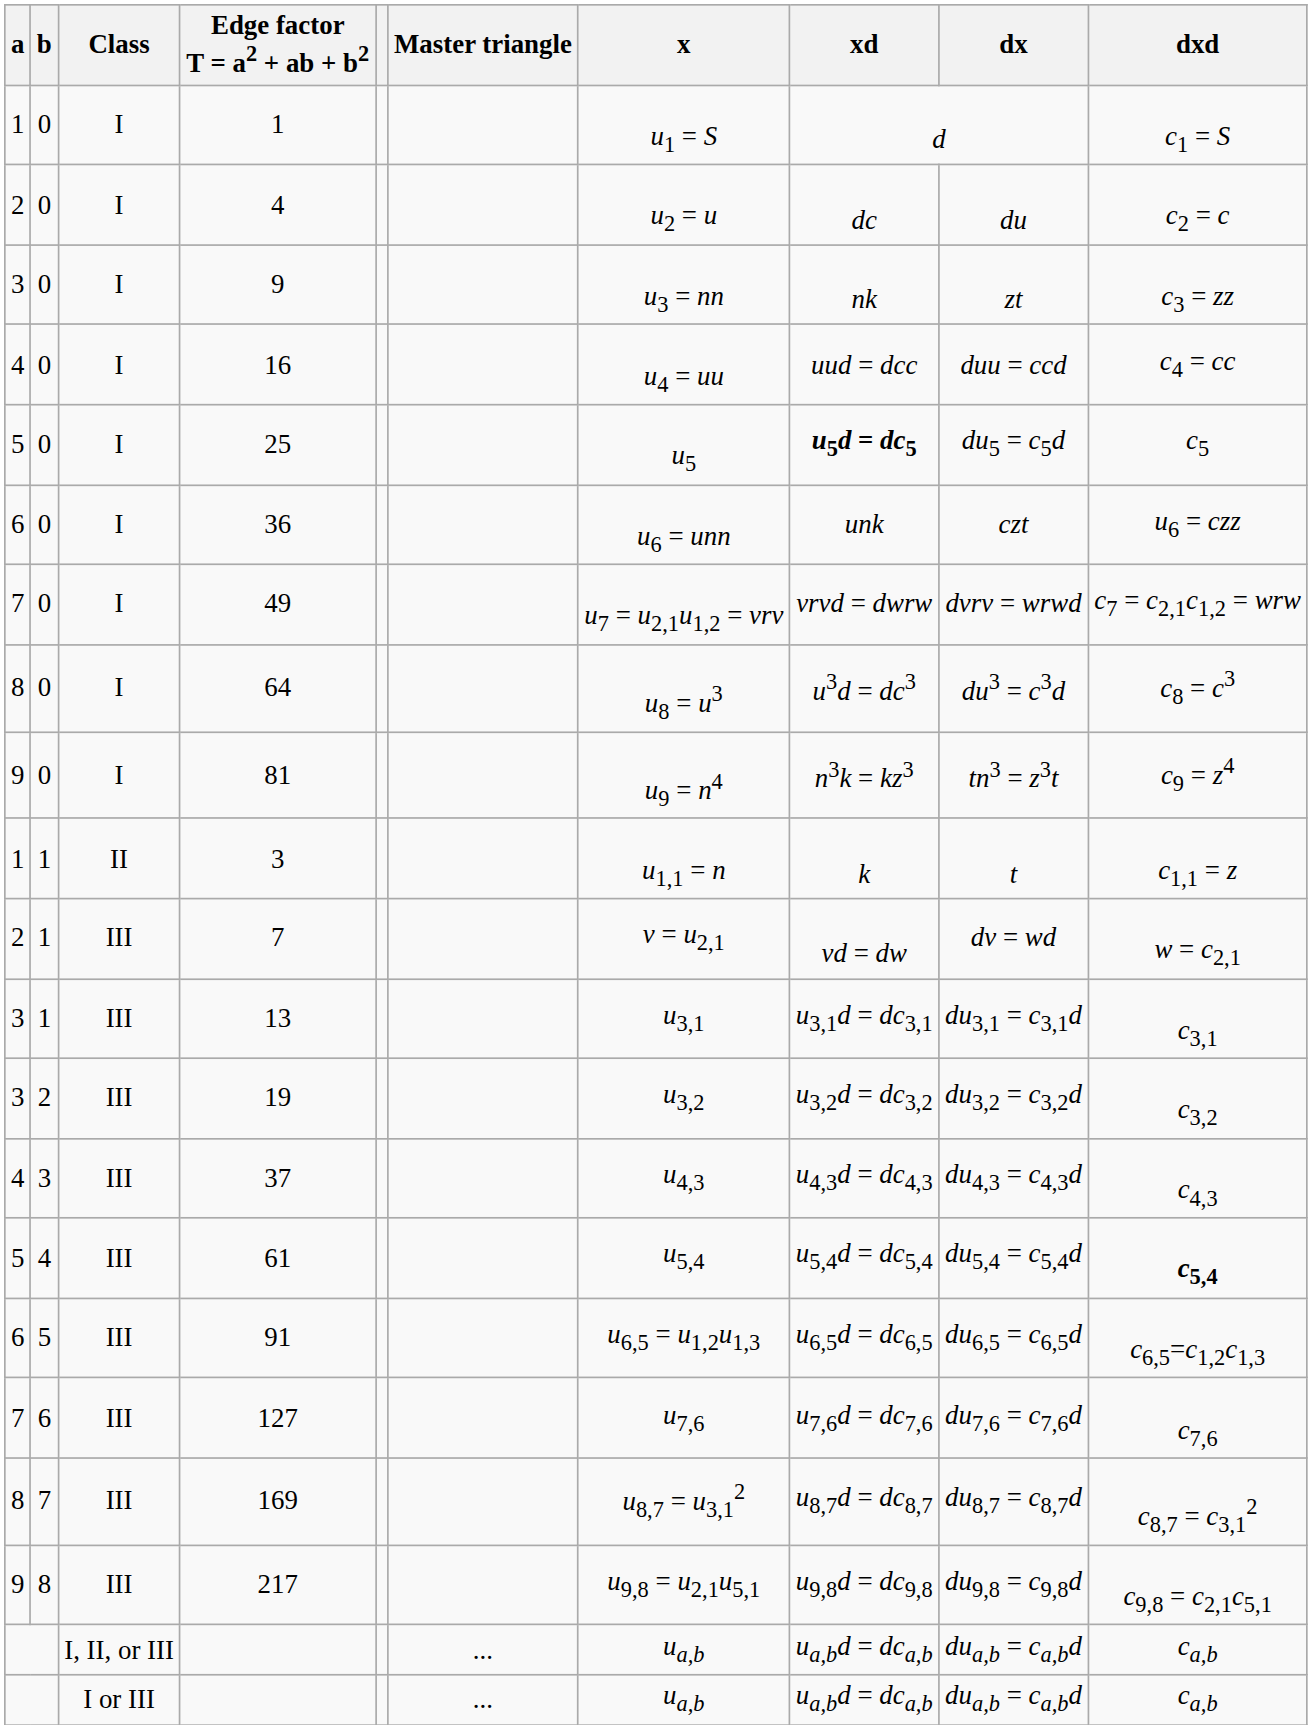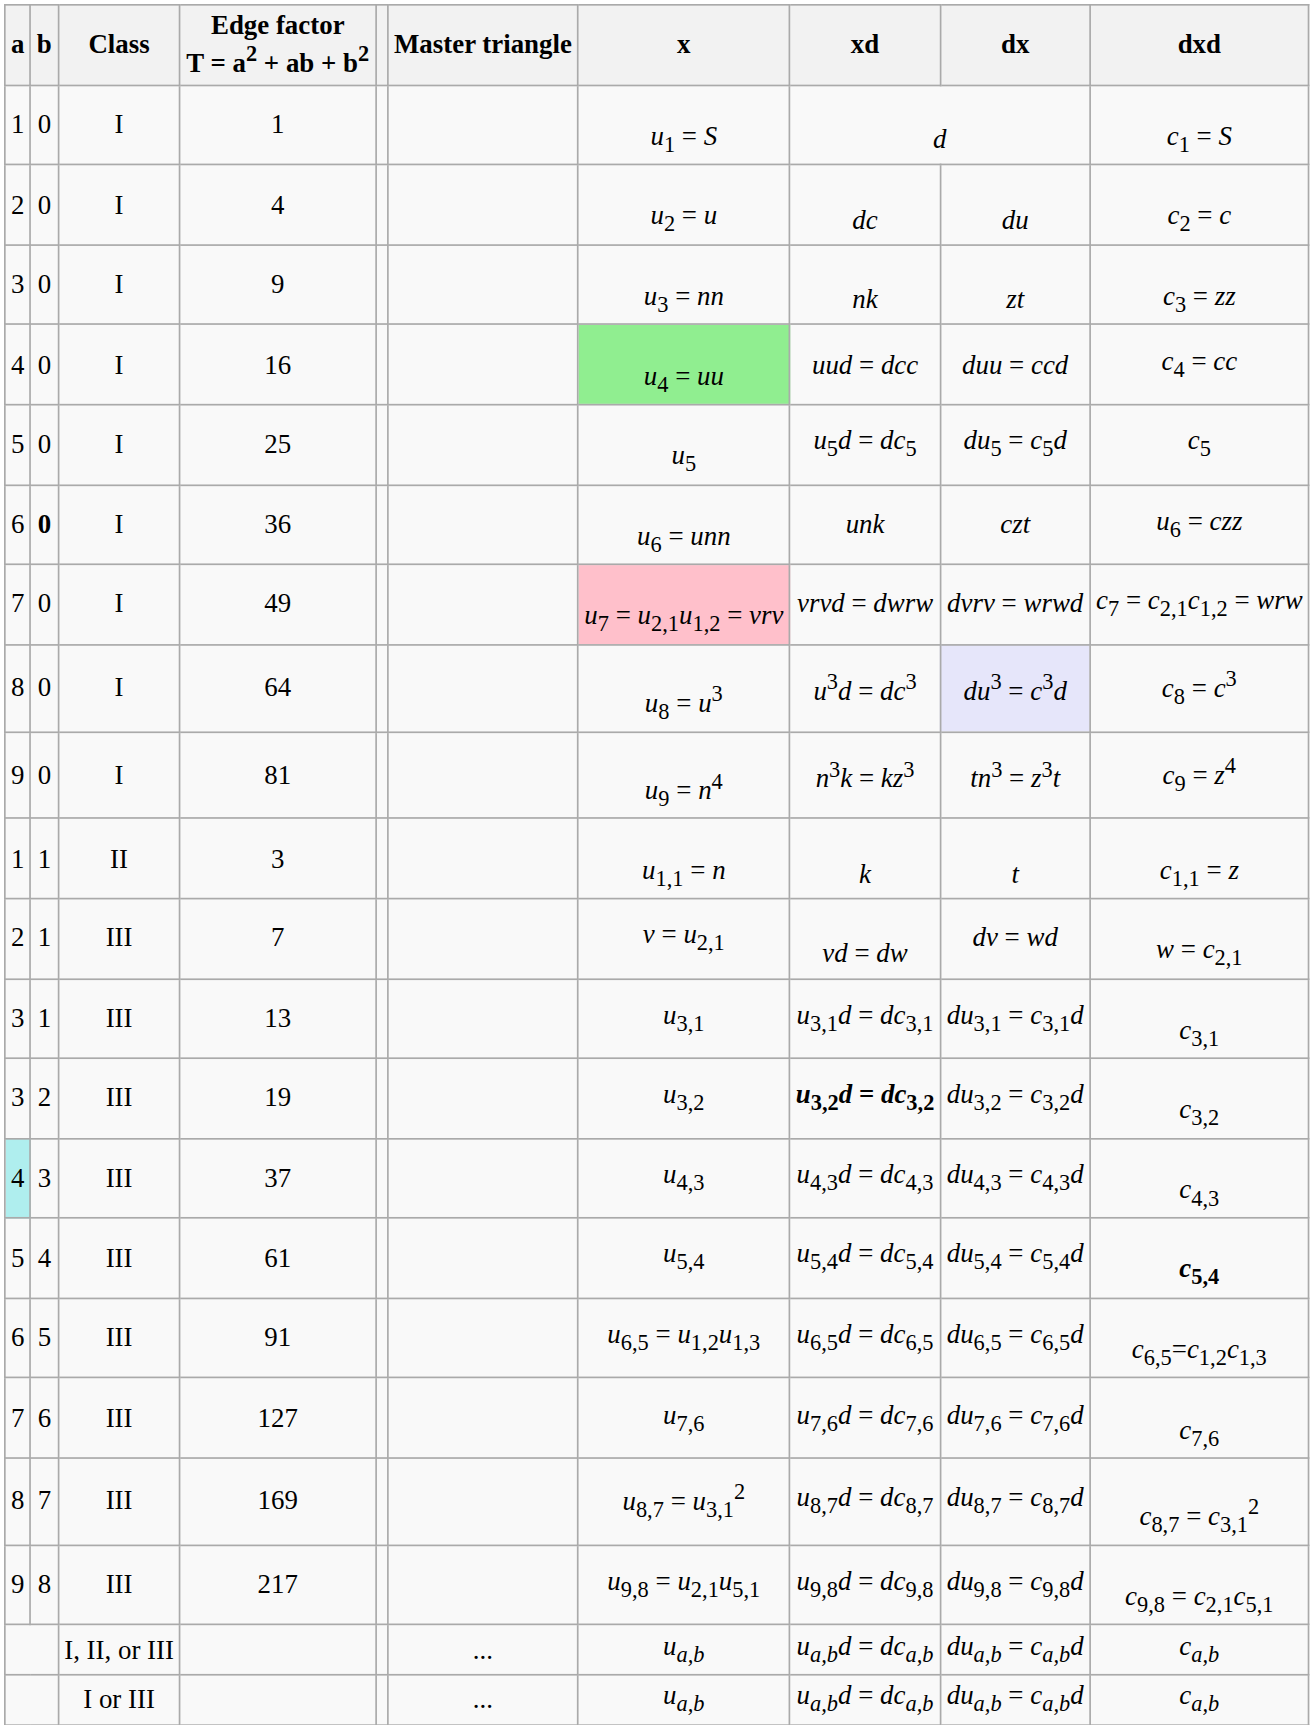(684, 379) no background -> (684, 379) lightgreen background
(864, 444) bold -> (865, 444) normal
(44, 524) normal -> (44, 524) bold
(684, 619) no background -> (684, 619) pink background
(1014, 687) no background -> (1015, 687) lavender background
(864, 1097) normal -> (865, 1097) bold
(18, 1177) no background -> (18, 1177) paleturquoise background
